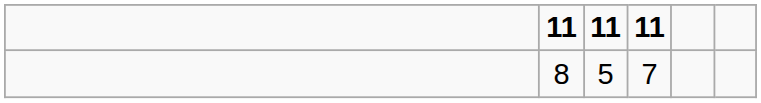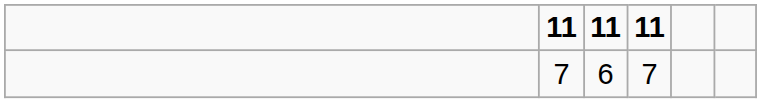(562, 73) 8 -> (562, 73) 7
(605, 73) 5 -> (605, 73) 6
